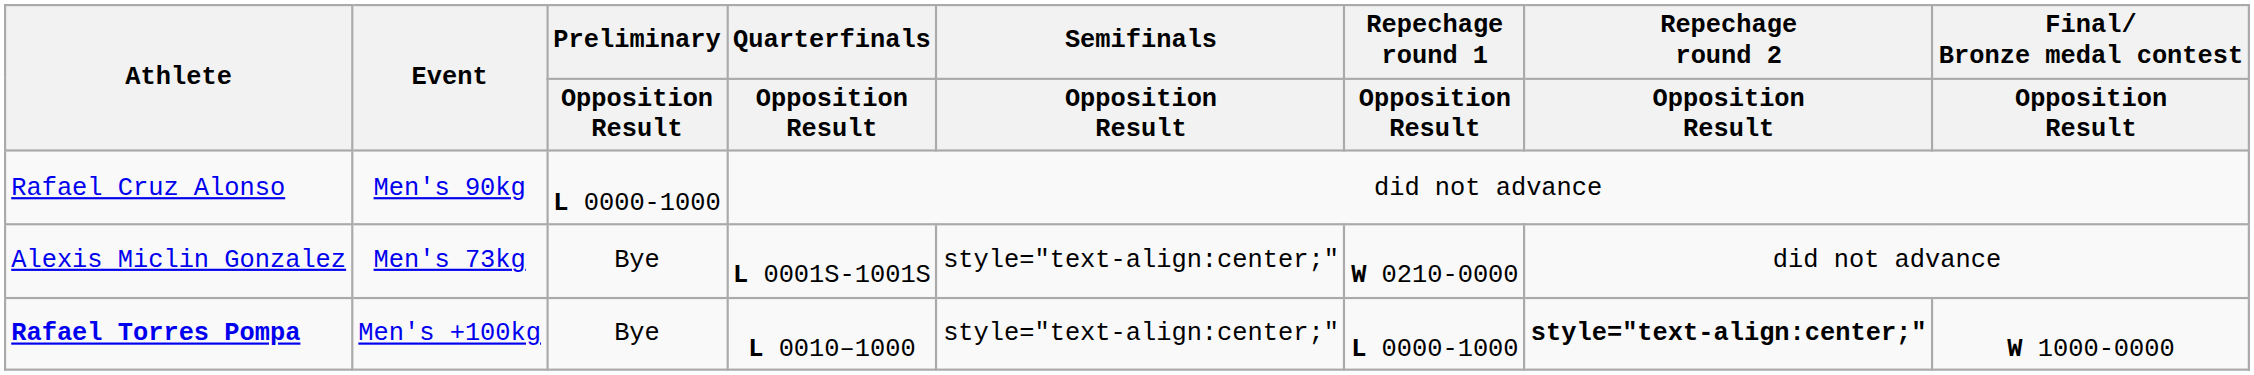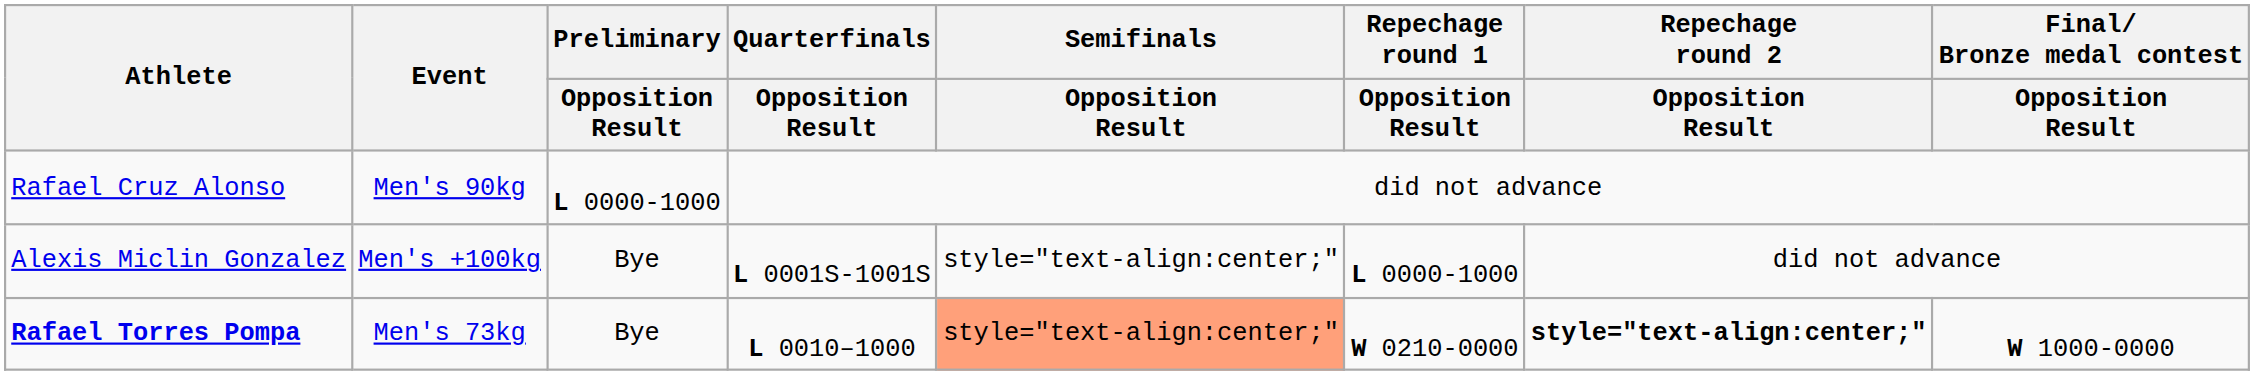(450, 260) Men's 73kg -> (450, 260) Men's +100kg
(1435, 276) W 0210-0000 -> (1435, 276) L 0000-1000
(450, 333) Men's +100kg -> (450, 333) Men's 73kg
(1141, 333) no background -> (1141, 333) lightsalmon background
(1435, 349) L 0000-1000 -> (1435, 349) W 0210-0000
